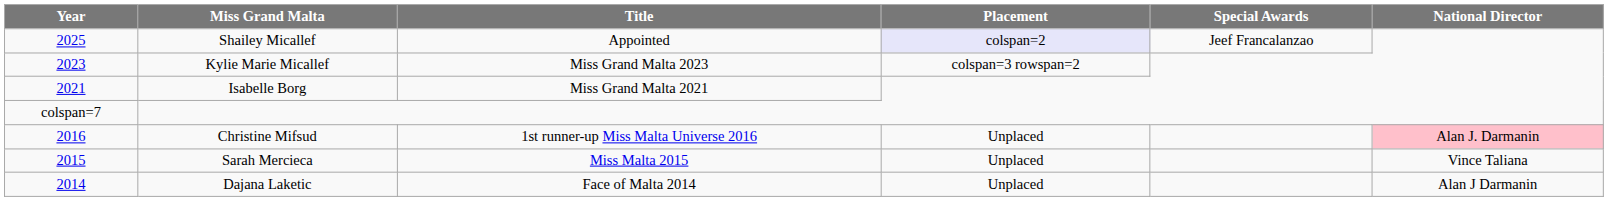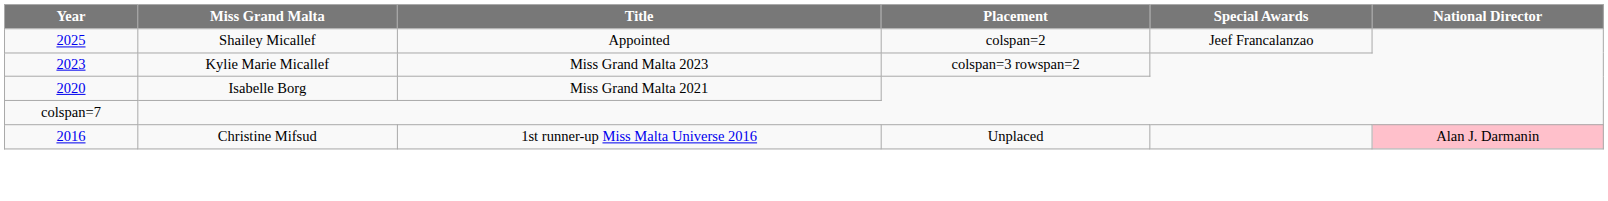(1016, 40) lavender background -> (1016, 40) no background
(71, 88) 2021 -> (71, 88) 2020
- row: (267, 160)
- row: (267, 184)
